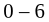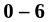(24, 11) normal -> (24, 11) bold
